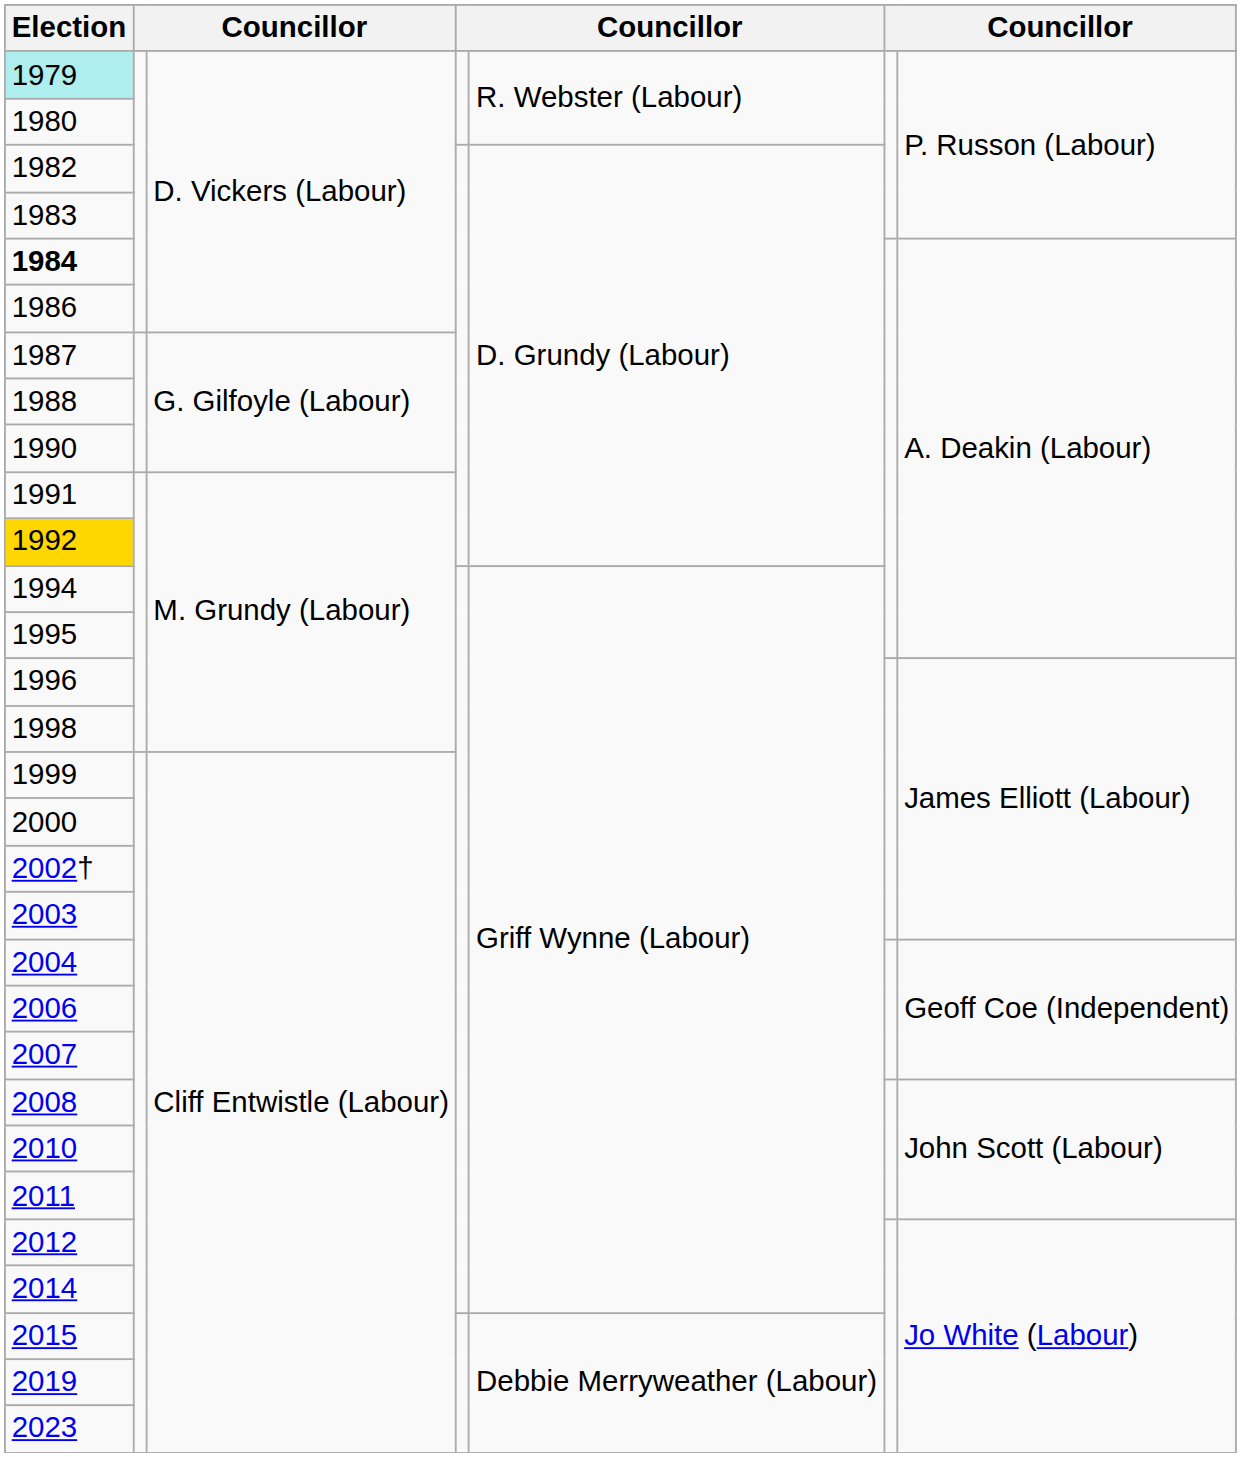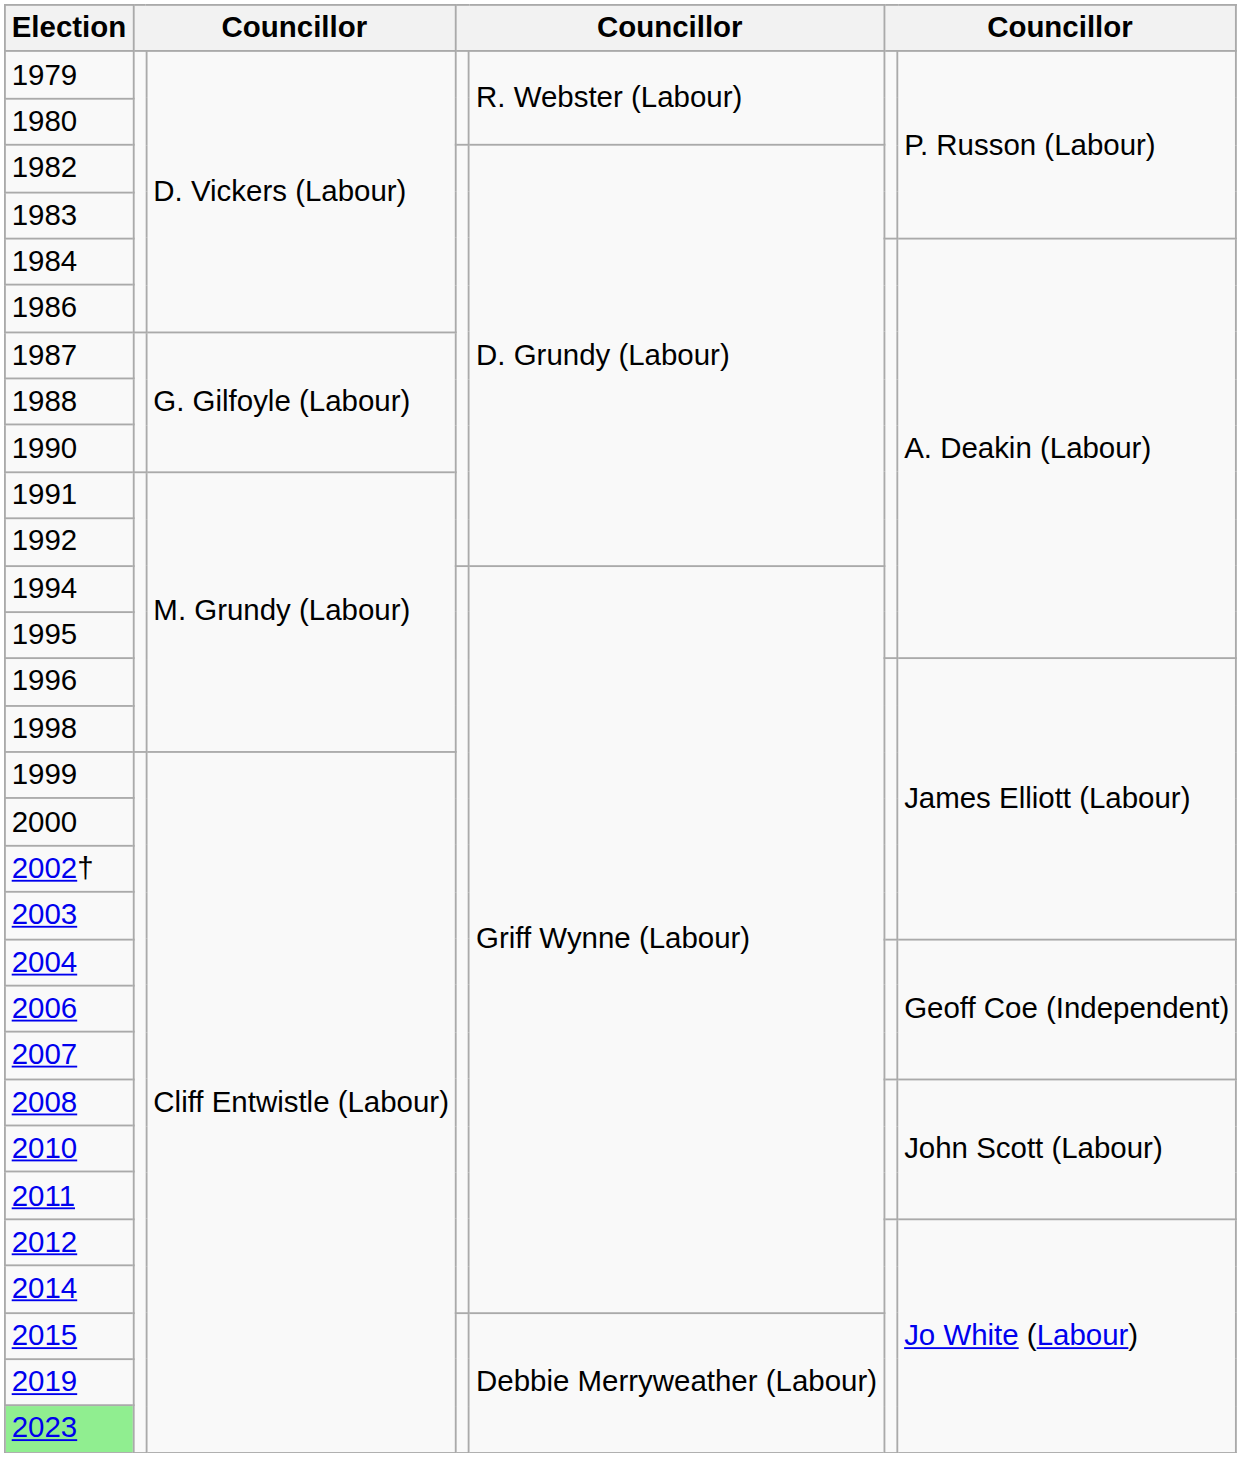(44, 74) paleturquoise background -> (44, 74) no background
(44, 261) bold -> (44, 261) normal
(44, 541) gold background -> (44, 541) no background
(44, 1428) no background -> (44, 1428) lightgreen background
